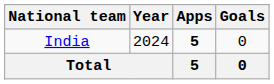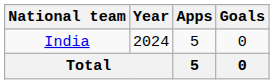(194, 41) bold -> (194, 41) normal
